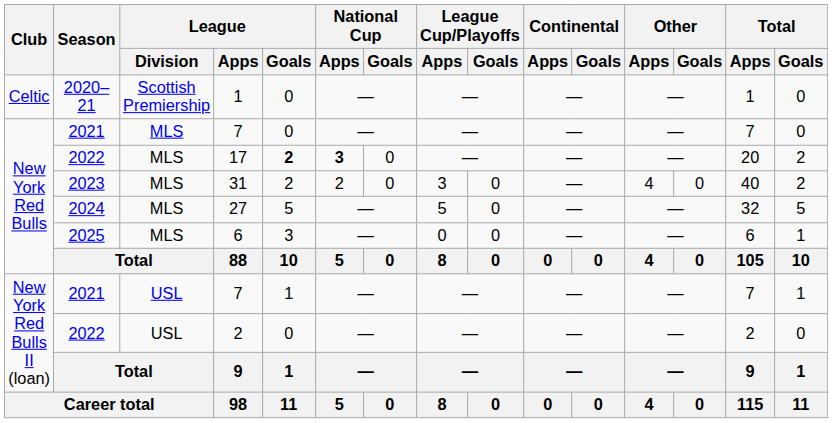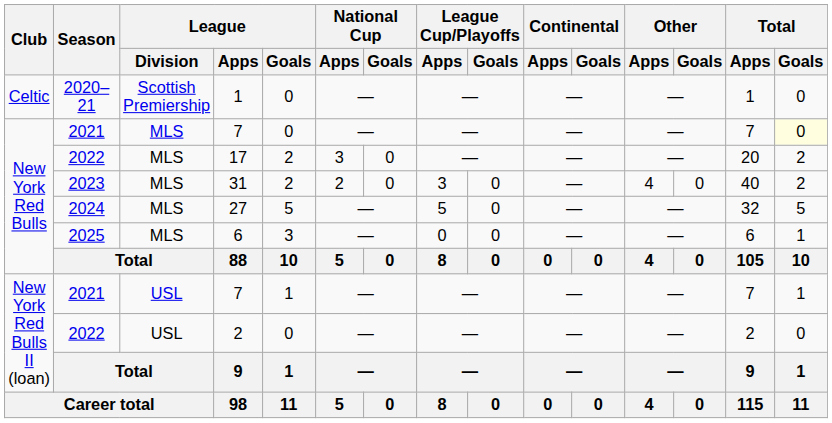(801, 131) no background -> (801, 131) lightyellow background
(289, 157) bold -> (289, 157) normal
(339, 157) bold -> (339, 157) normal
